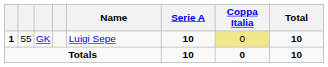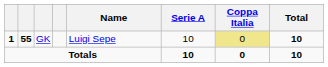(26, 39) normal -> (26, 39) bold
(188, 39) bold -> (188, 39) normal
